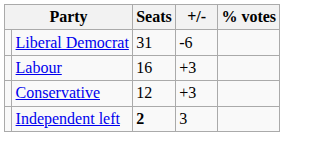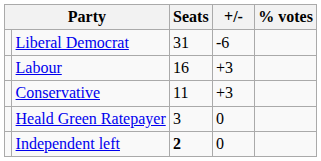(144, 93) 12 -> (181, 93) 11
+ row: (91, 118)
(183, 118) 3 -> (220, 144) 0
